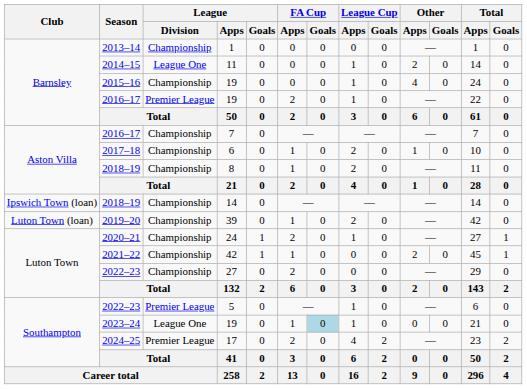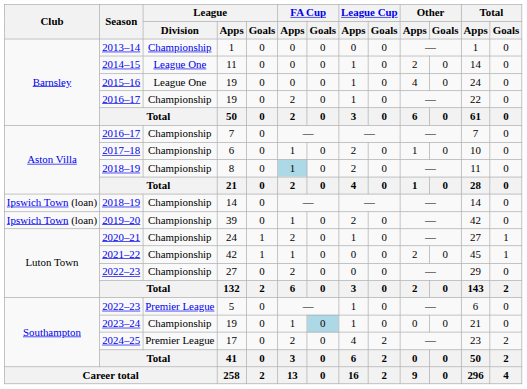(180, 82) Championship -> (180, 82) League One
(180, 99) Premier League -> (180, 99) Championship
(292, 168) no background -> (292, 168) lightblue background
(52, 220) Luton Town (loan) -> (52, 220) Ipswich Town (loan)
(180, 323) League One -> (180, 323) Championship
